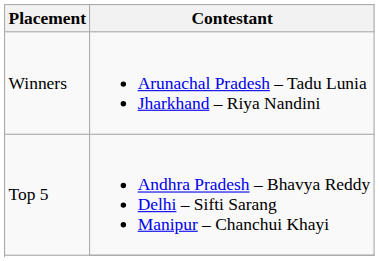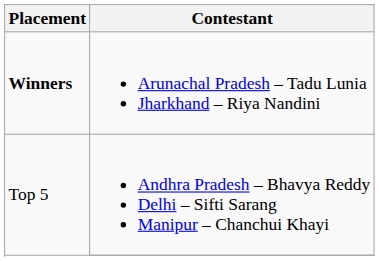(38, 83) normal -> (40, 83) bold
